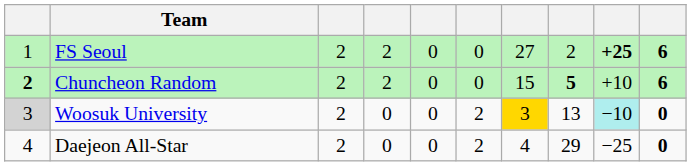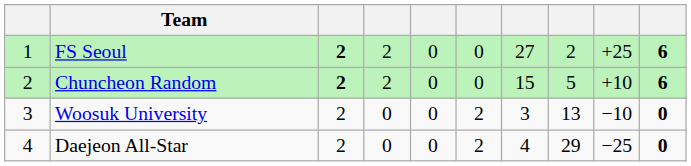(341, 51) normal -> (341, 51) bold
(617, 51) bold -> (617, 51) normal
(28, 82) bold -> (28, 82) normal
(341, 82) normal -> (341, 82) bold
(571, 82) bold -> (571, 82) normal
(28, 113) lightgrey background -> (28, 113) no background
(525, 113) gold background -> (525, 113) no background
(617, 113) paleturquoise background -> (617, 113) no background
